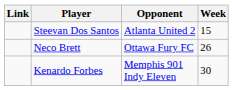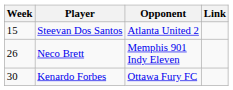columns swapped: (213, 13) <-> (18, 13)
(159, 47) Ottawa Fury FC -> (157, 53) Memphis 901 Indy Eleven
(154, 70) Memphis 901 Indy Eleven -> (162, 76) Ottawa Fury FC
